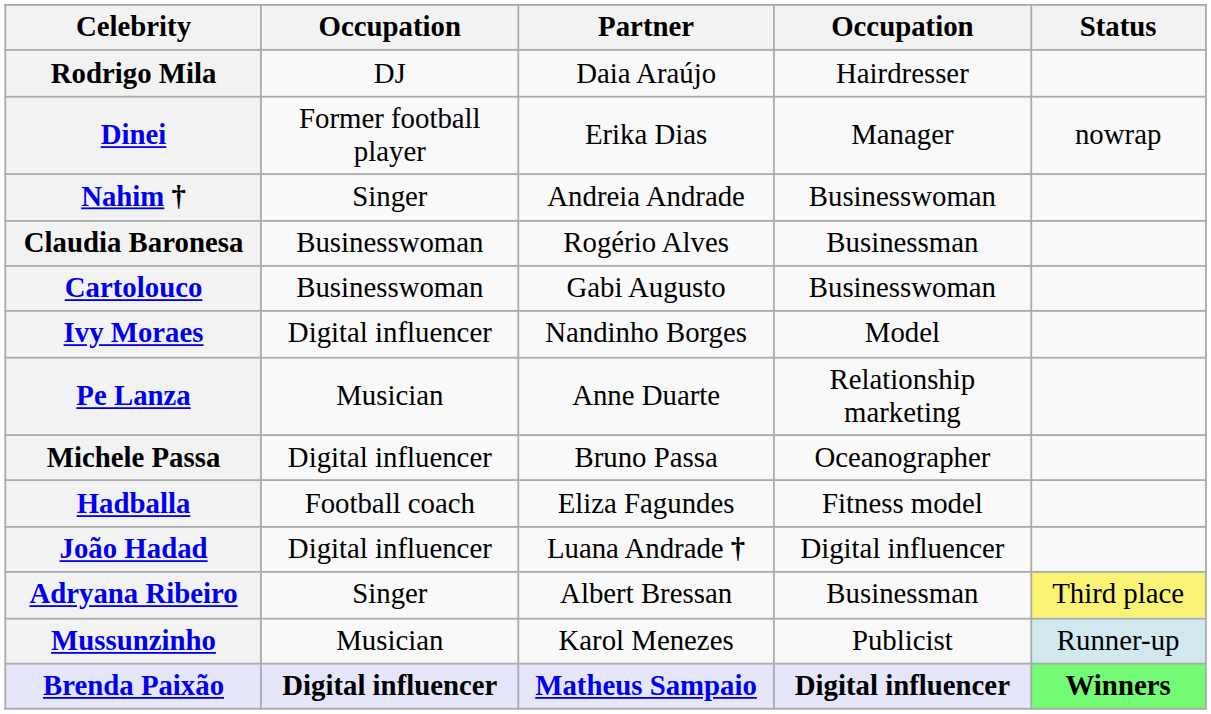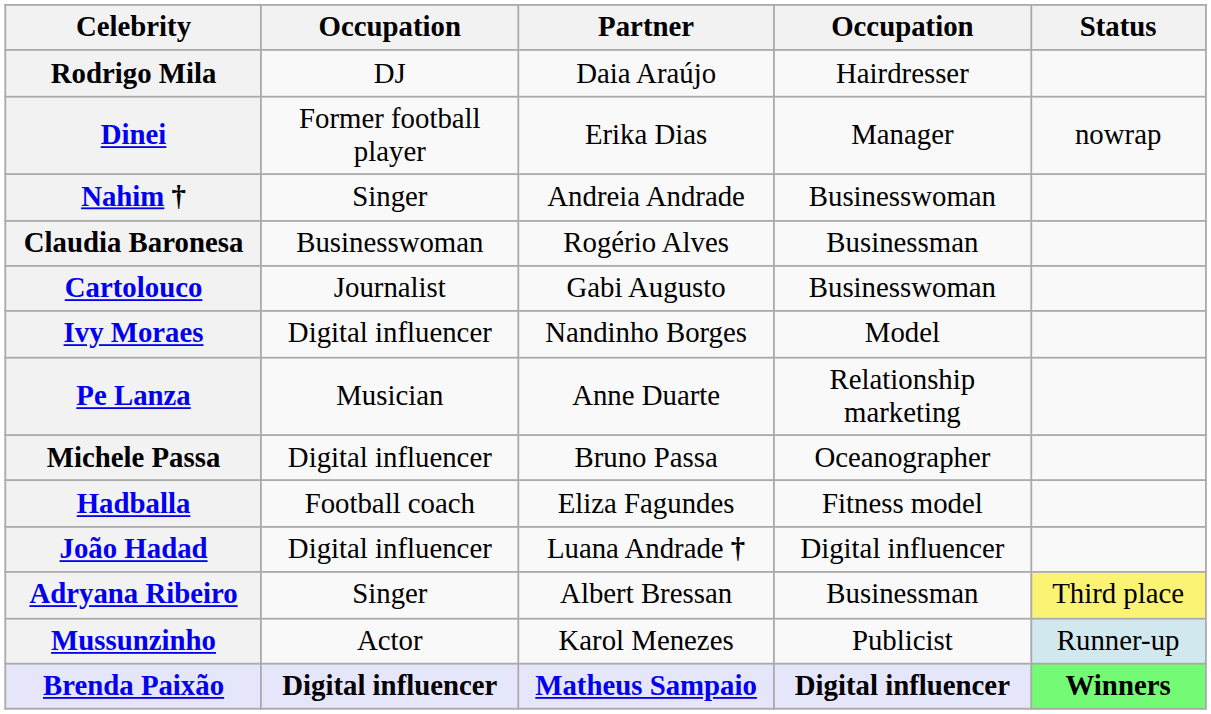(390, 288) Businesswoman -> (390, 288) Journalist
(390, 640) Musician -> (390, 640) Actor
